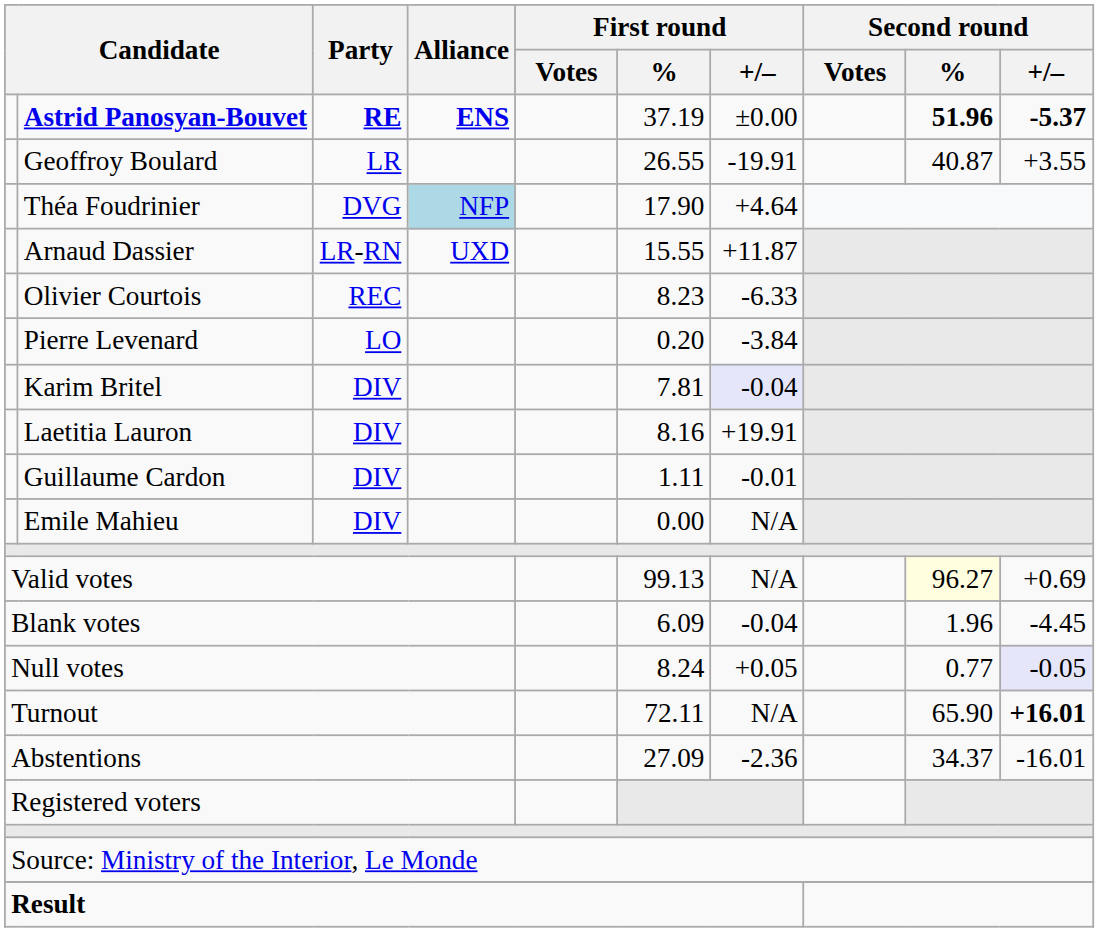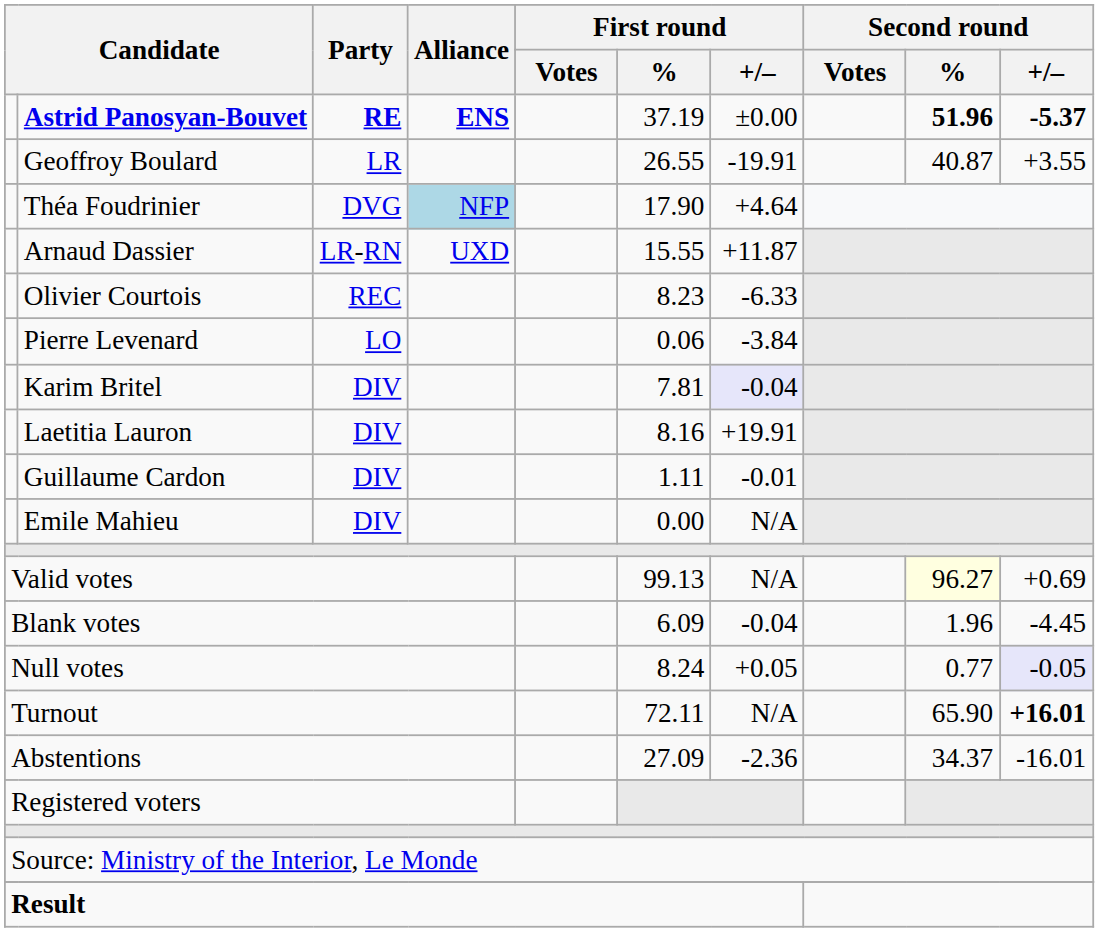(681, 341) 0.20 -> (681, 341) 0.06
